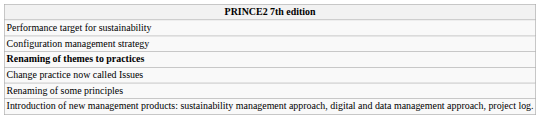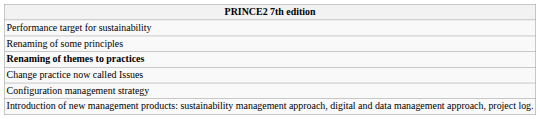(78, 43) Configuration management strategy -> (65, 43) Renaming of some principles
(65, 91) Renaming of some principles -> (78, 91) Configuration management strategy
